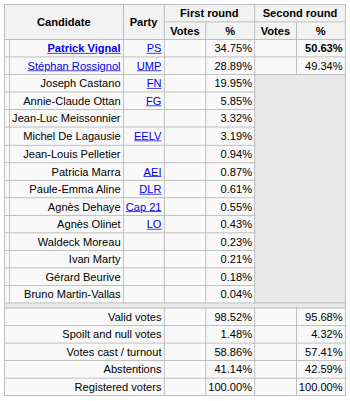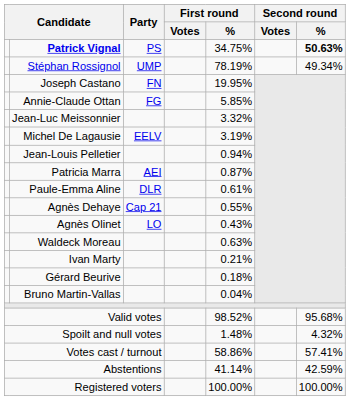(233, 66) 28.89% -> (233, 66) 78.19%
(236, 242) 0.23% -> (236, 242) 0.63%
